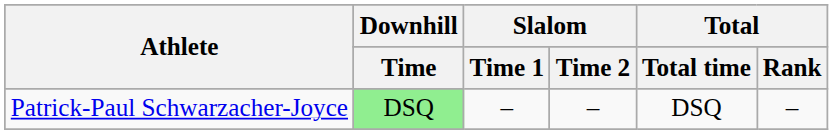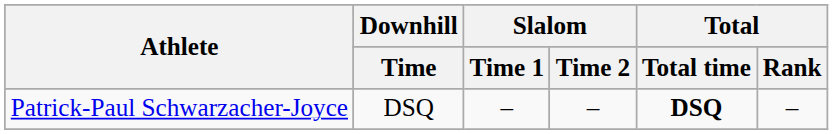(409, 108) lightgreen background -> (409, 108) no background
(696, 108) normal -> (696, 108) bold
